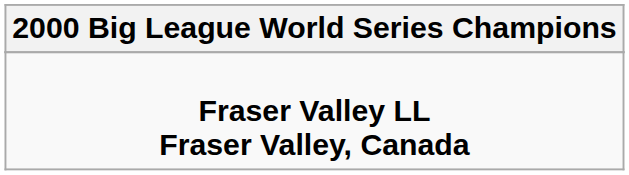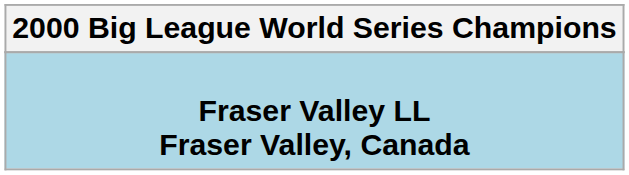(314, 127) no background -> (314, 127) lightblue background
